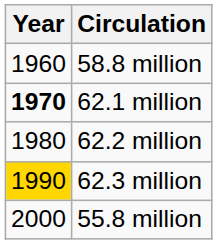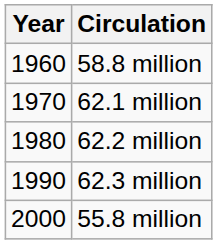(38, 102) bold -> (38, 102) normal
(38, 180) gold background -> (38, 180) no background
